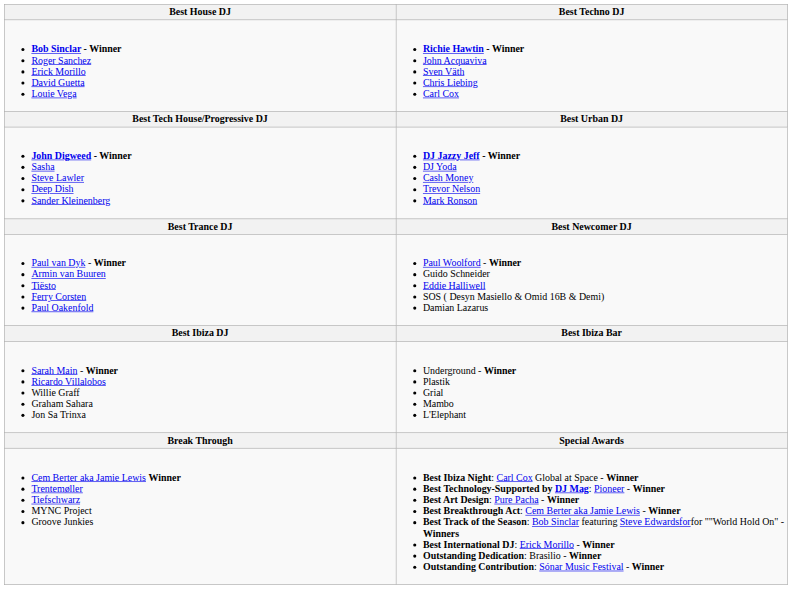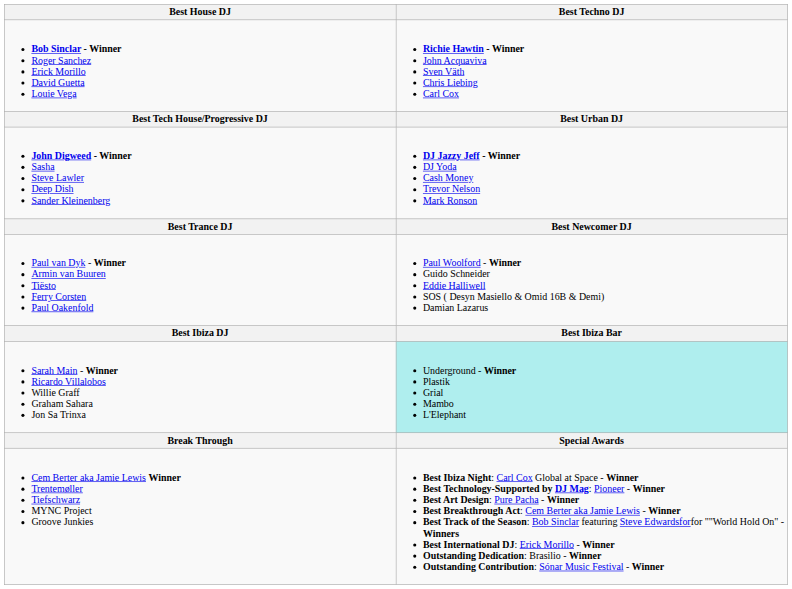(592, 393) no background -> (592, 393) paleturquoise background
